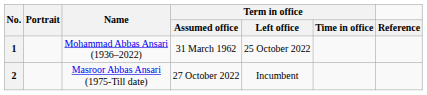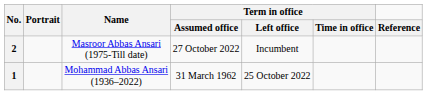rows swapped: (14, 49) <-> (14, 76)
